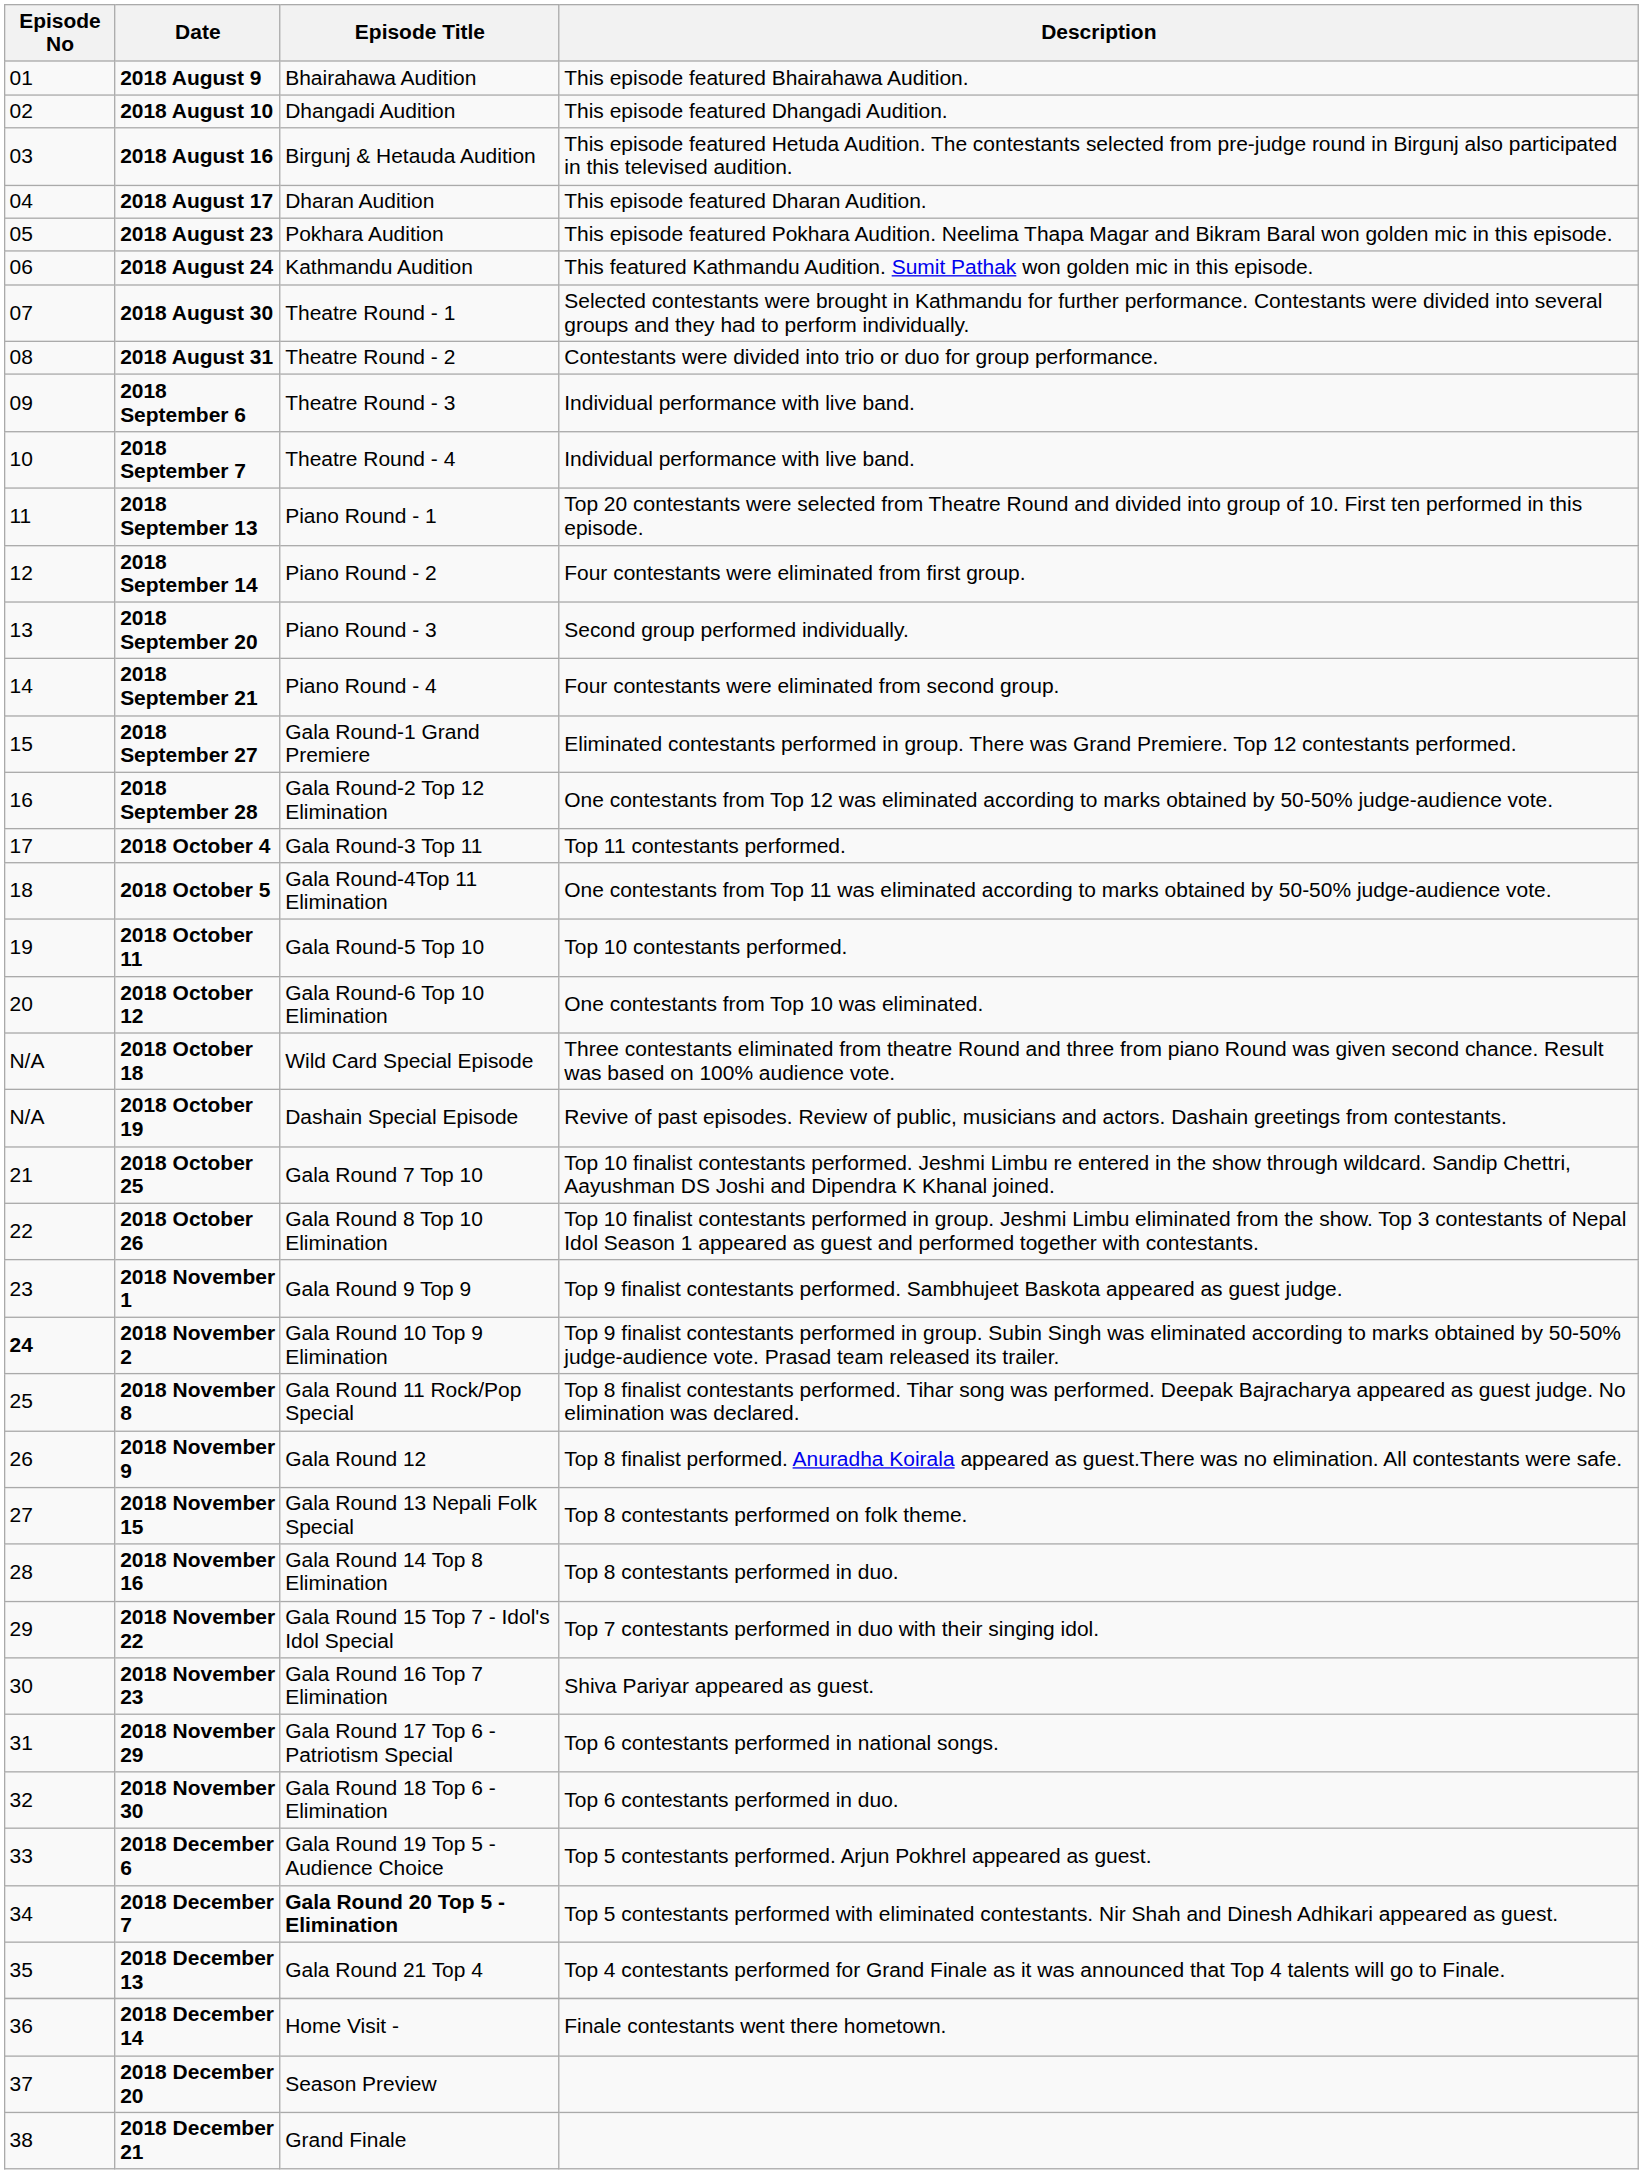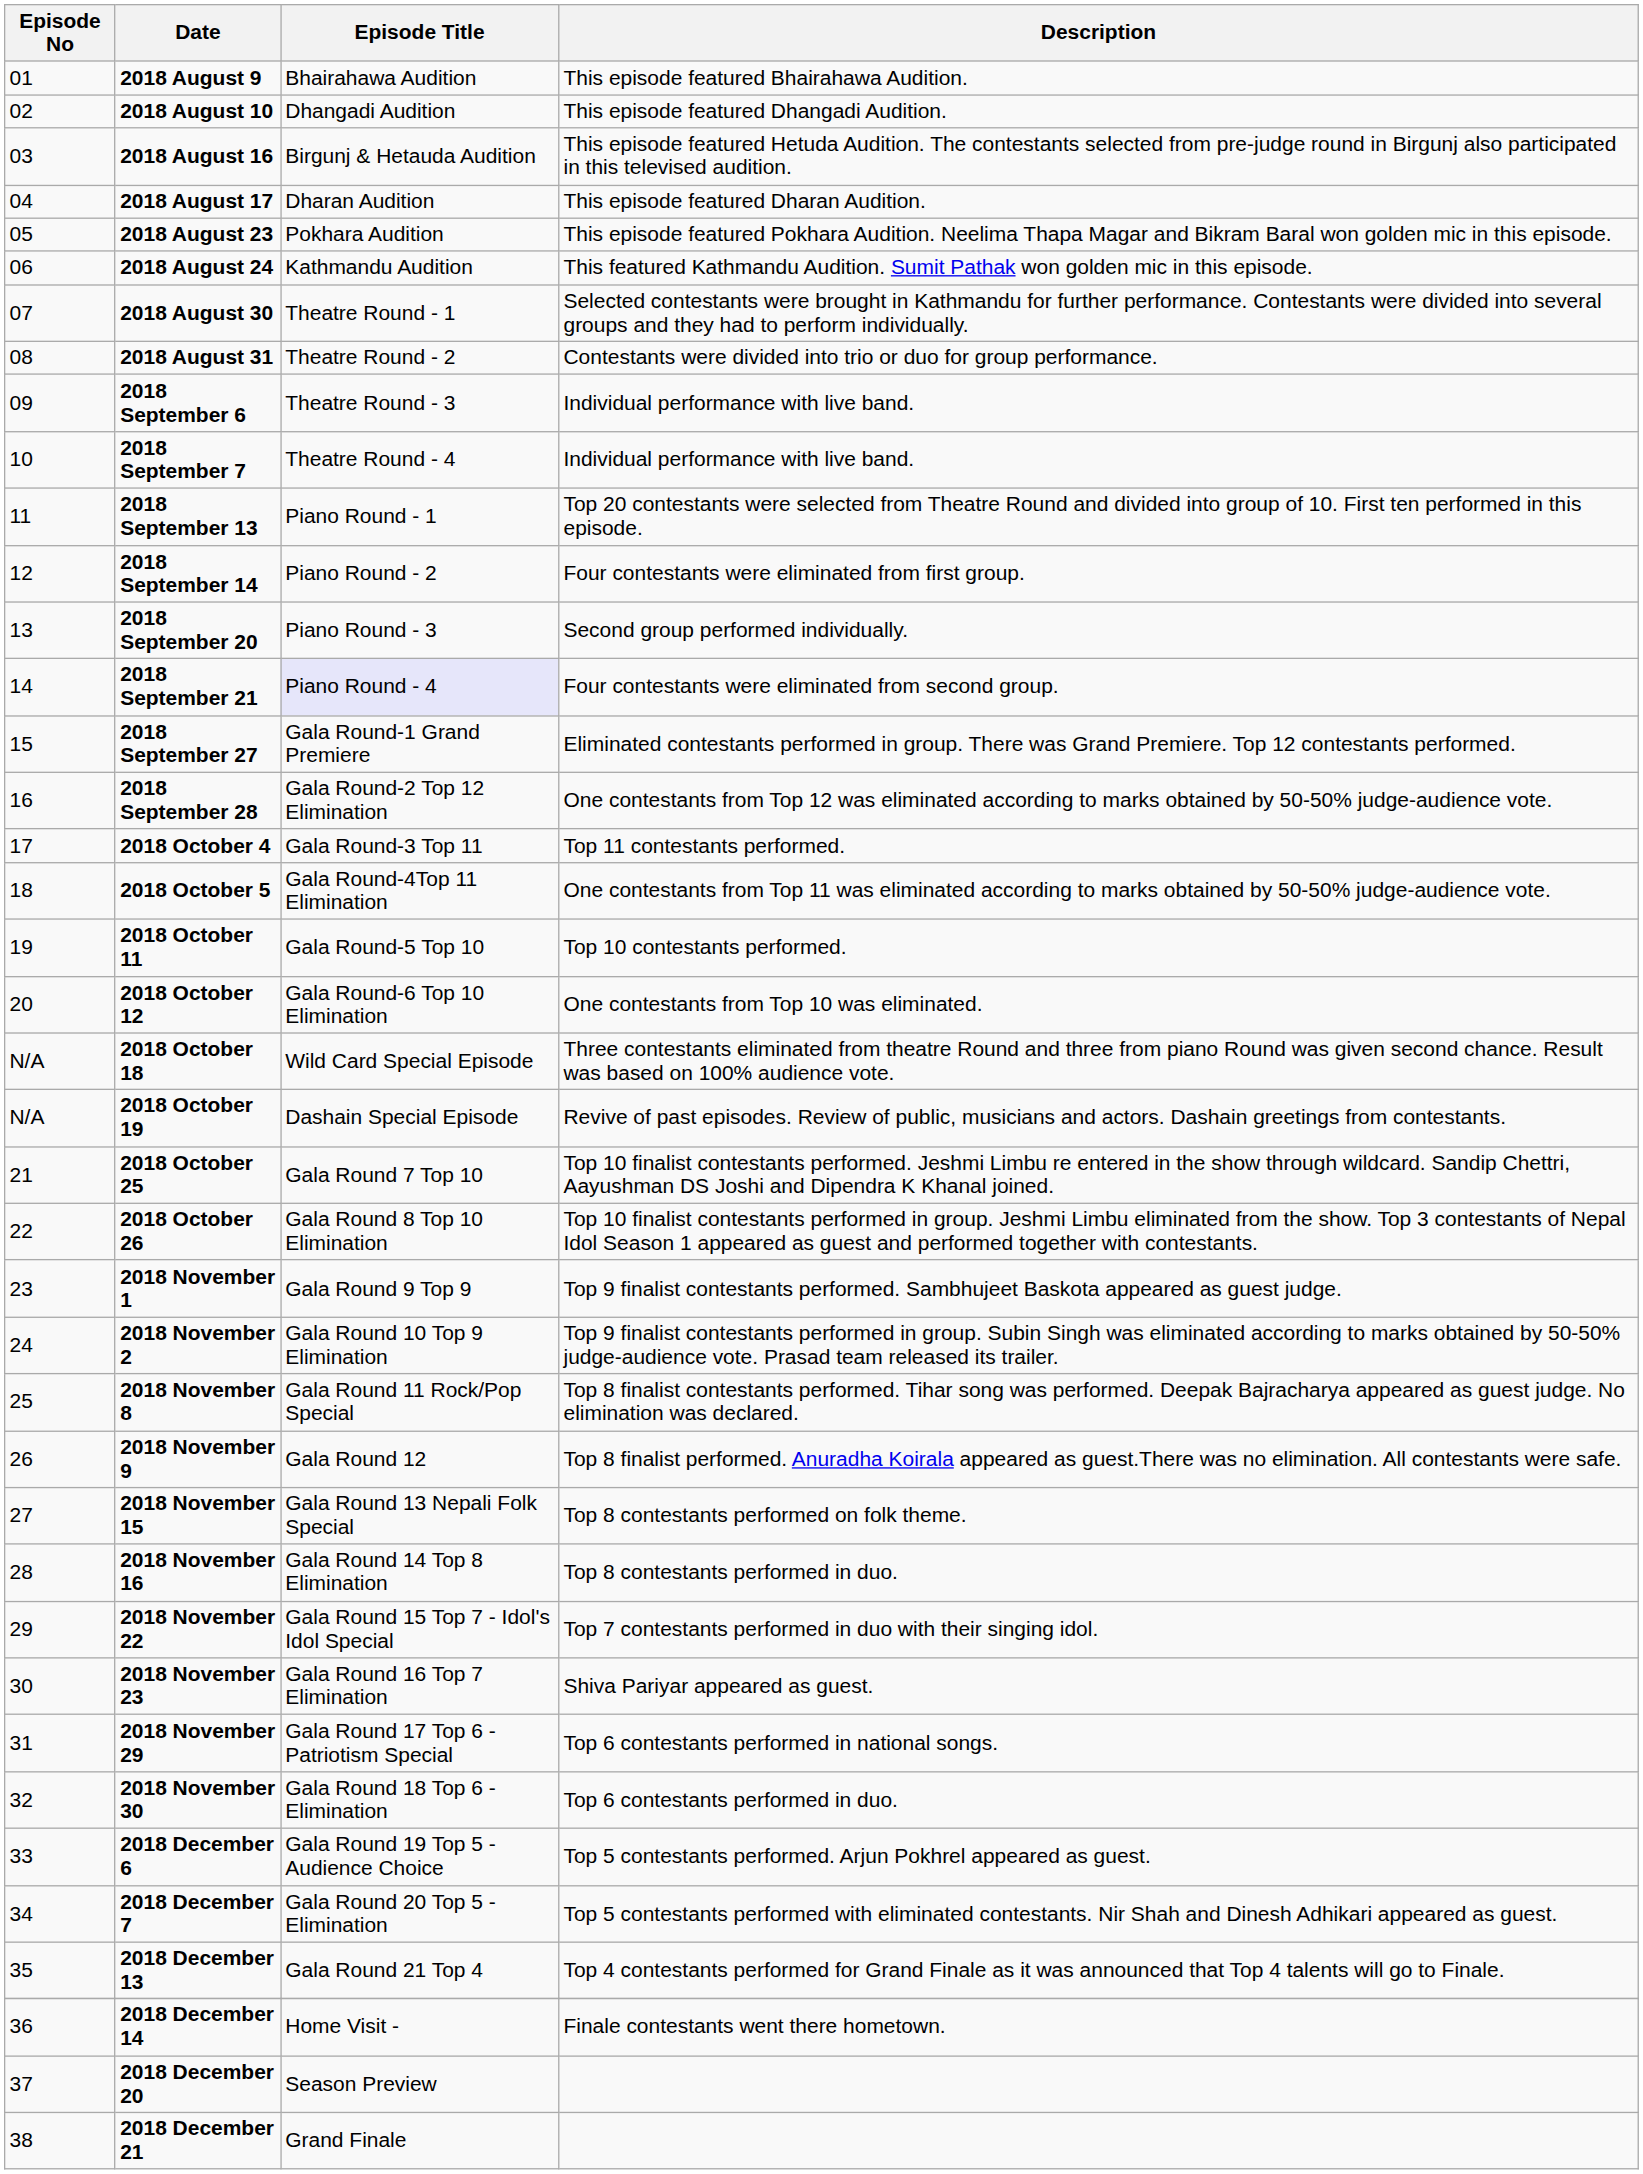(361, 686) no background -> (361, 686) lavender background
(21, 1345) bold -> (21, 1345) normal
(395, 1913) bold -> (391, 1913) normal
